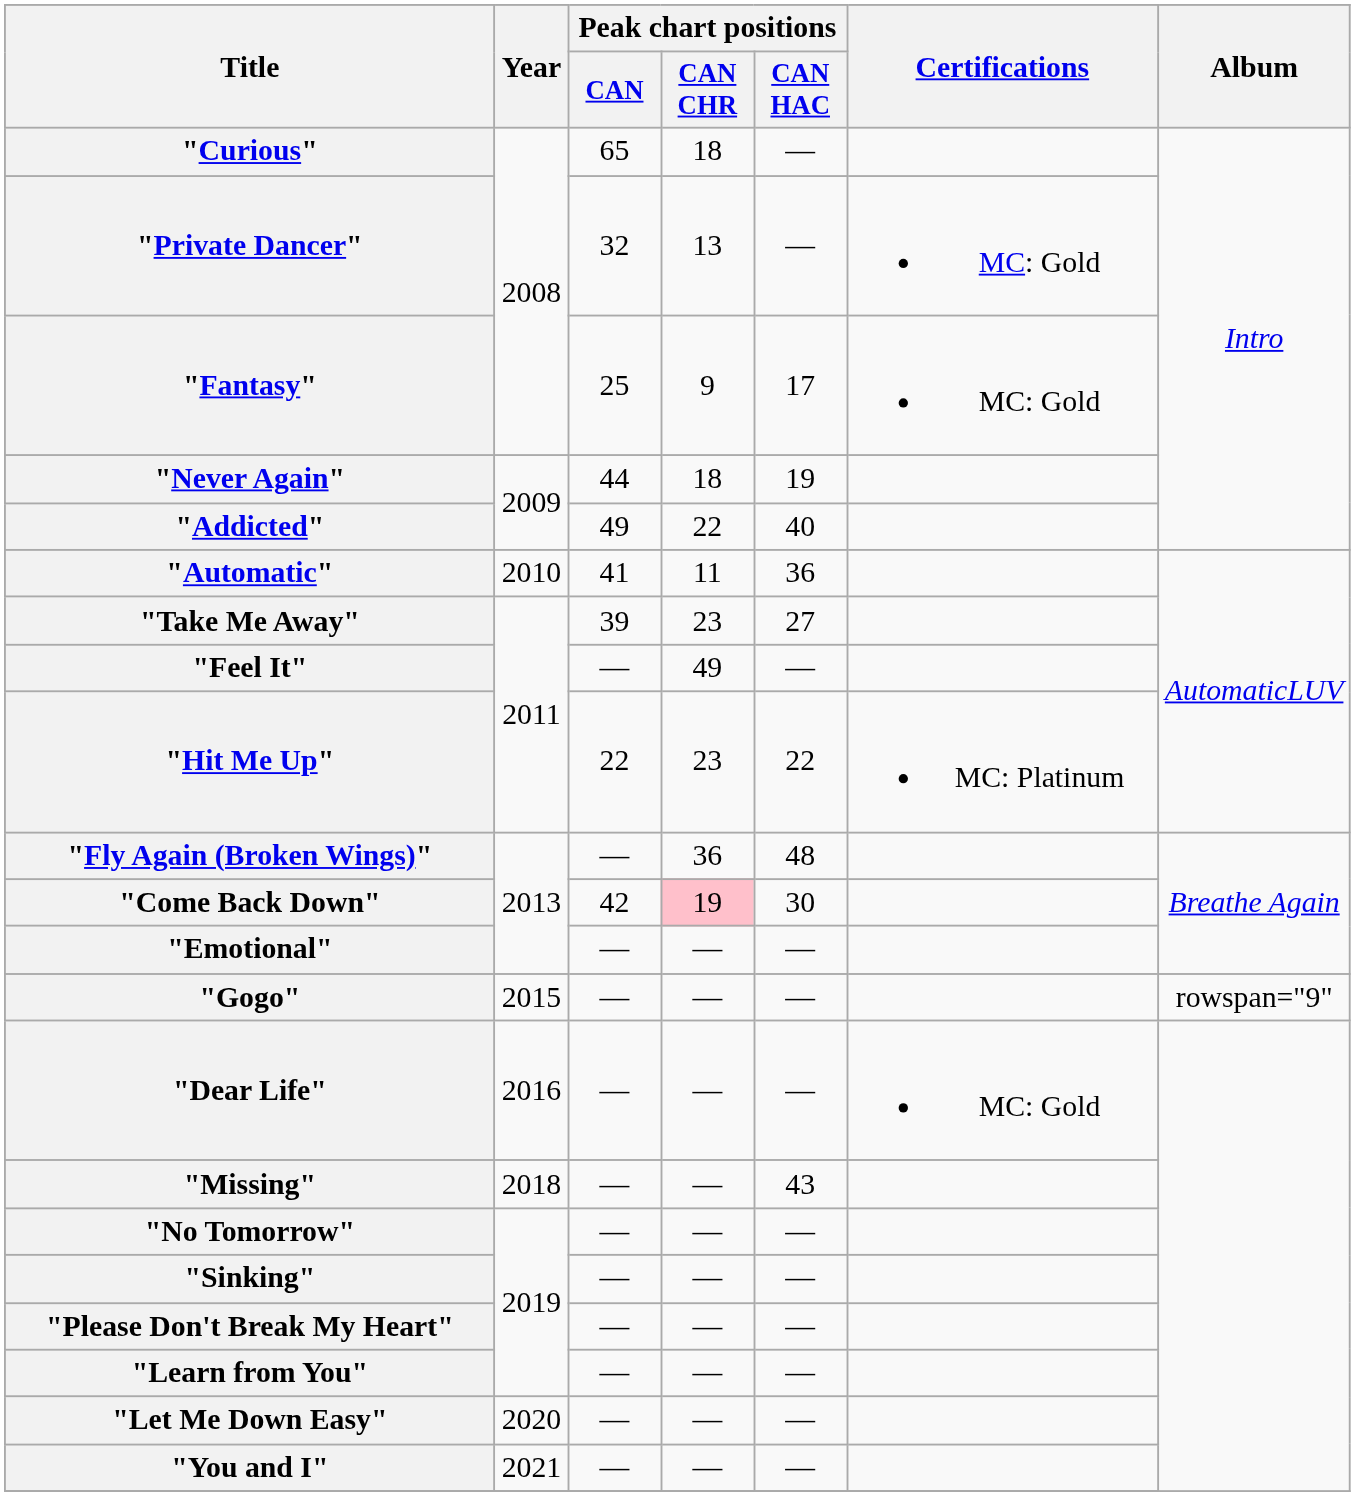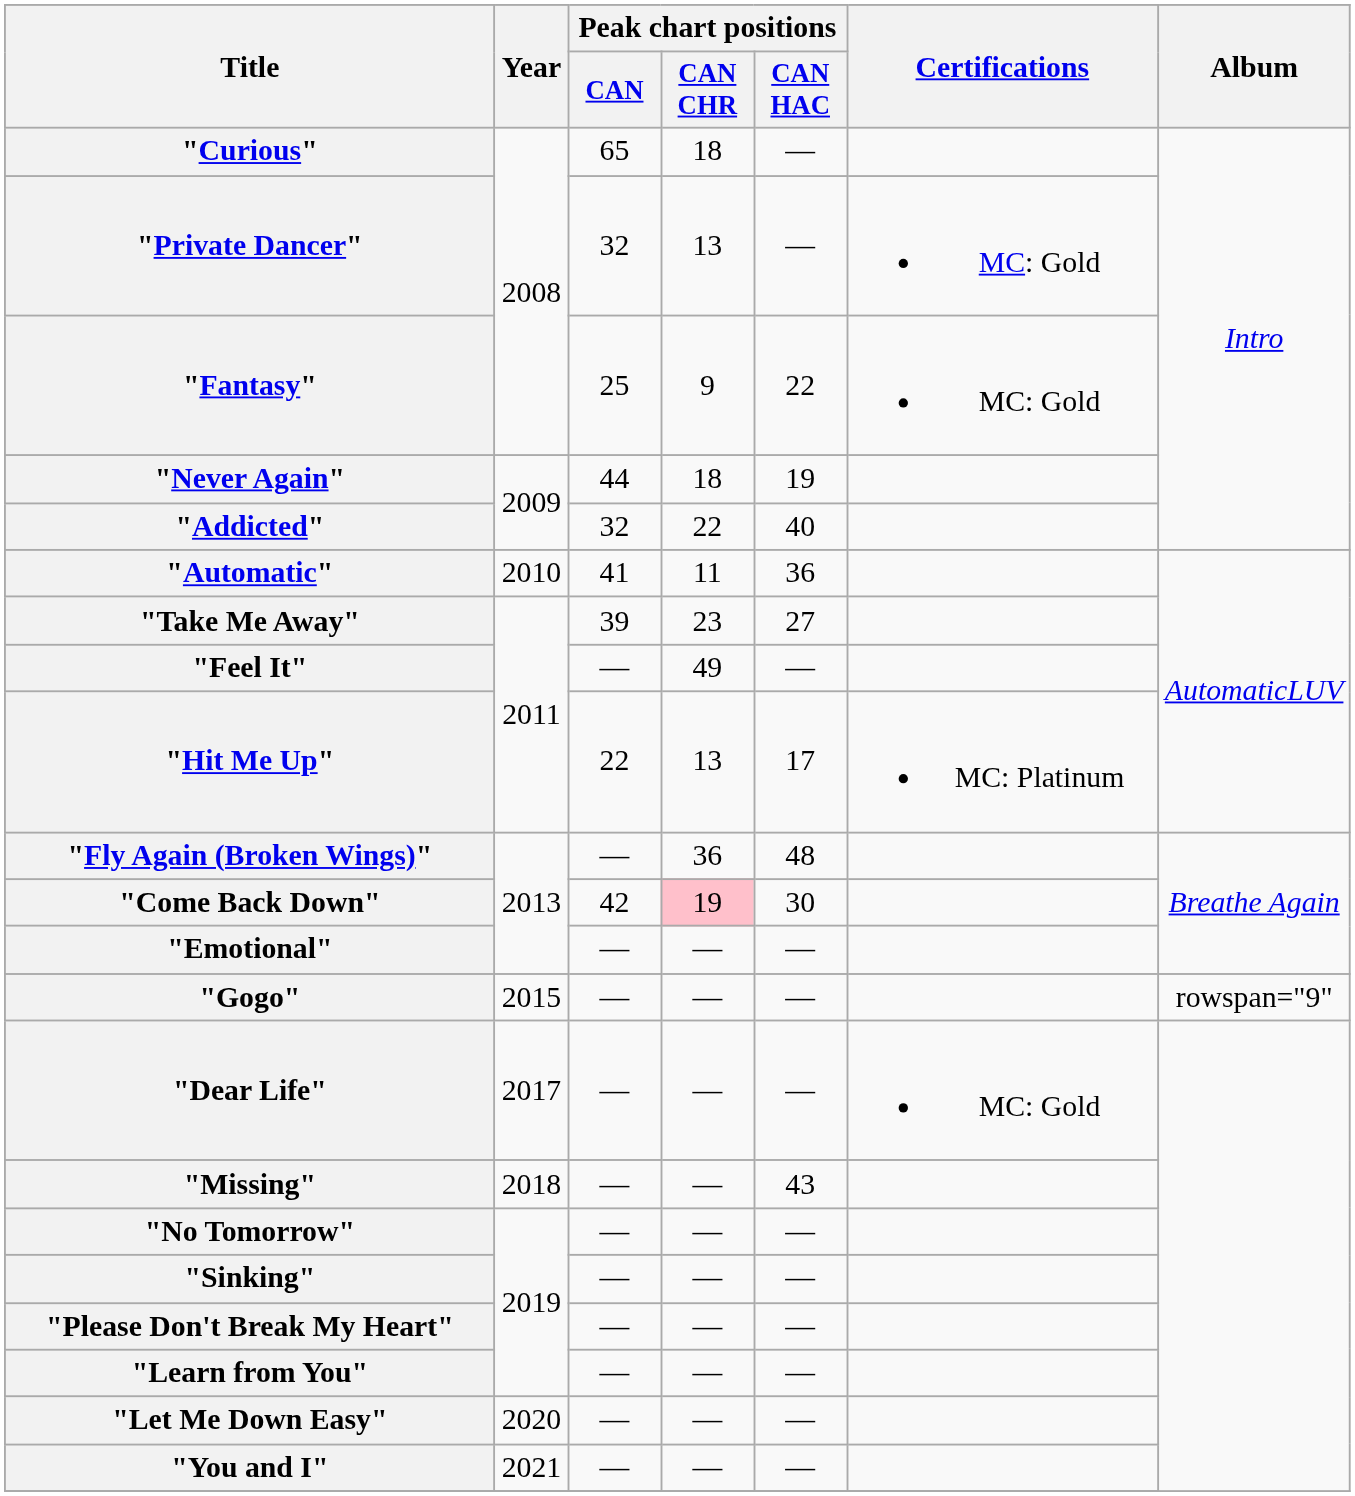(800, 384) 17 -> (800, 384) 22
(614, 525) 49 -> (614, 525) 32
(707, 761) 23 -> (707, 761) 13
(800, 761) 22 -> (800, 761) 17
(531, 1090) 2016 -> (531, 1090) 2017
